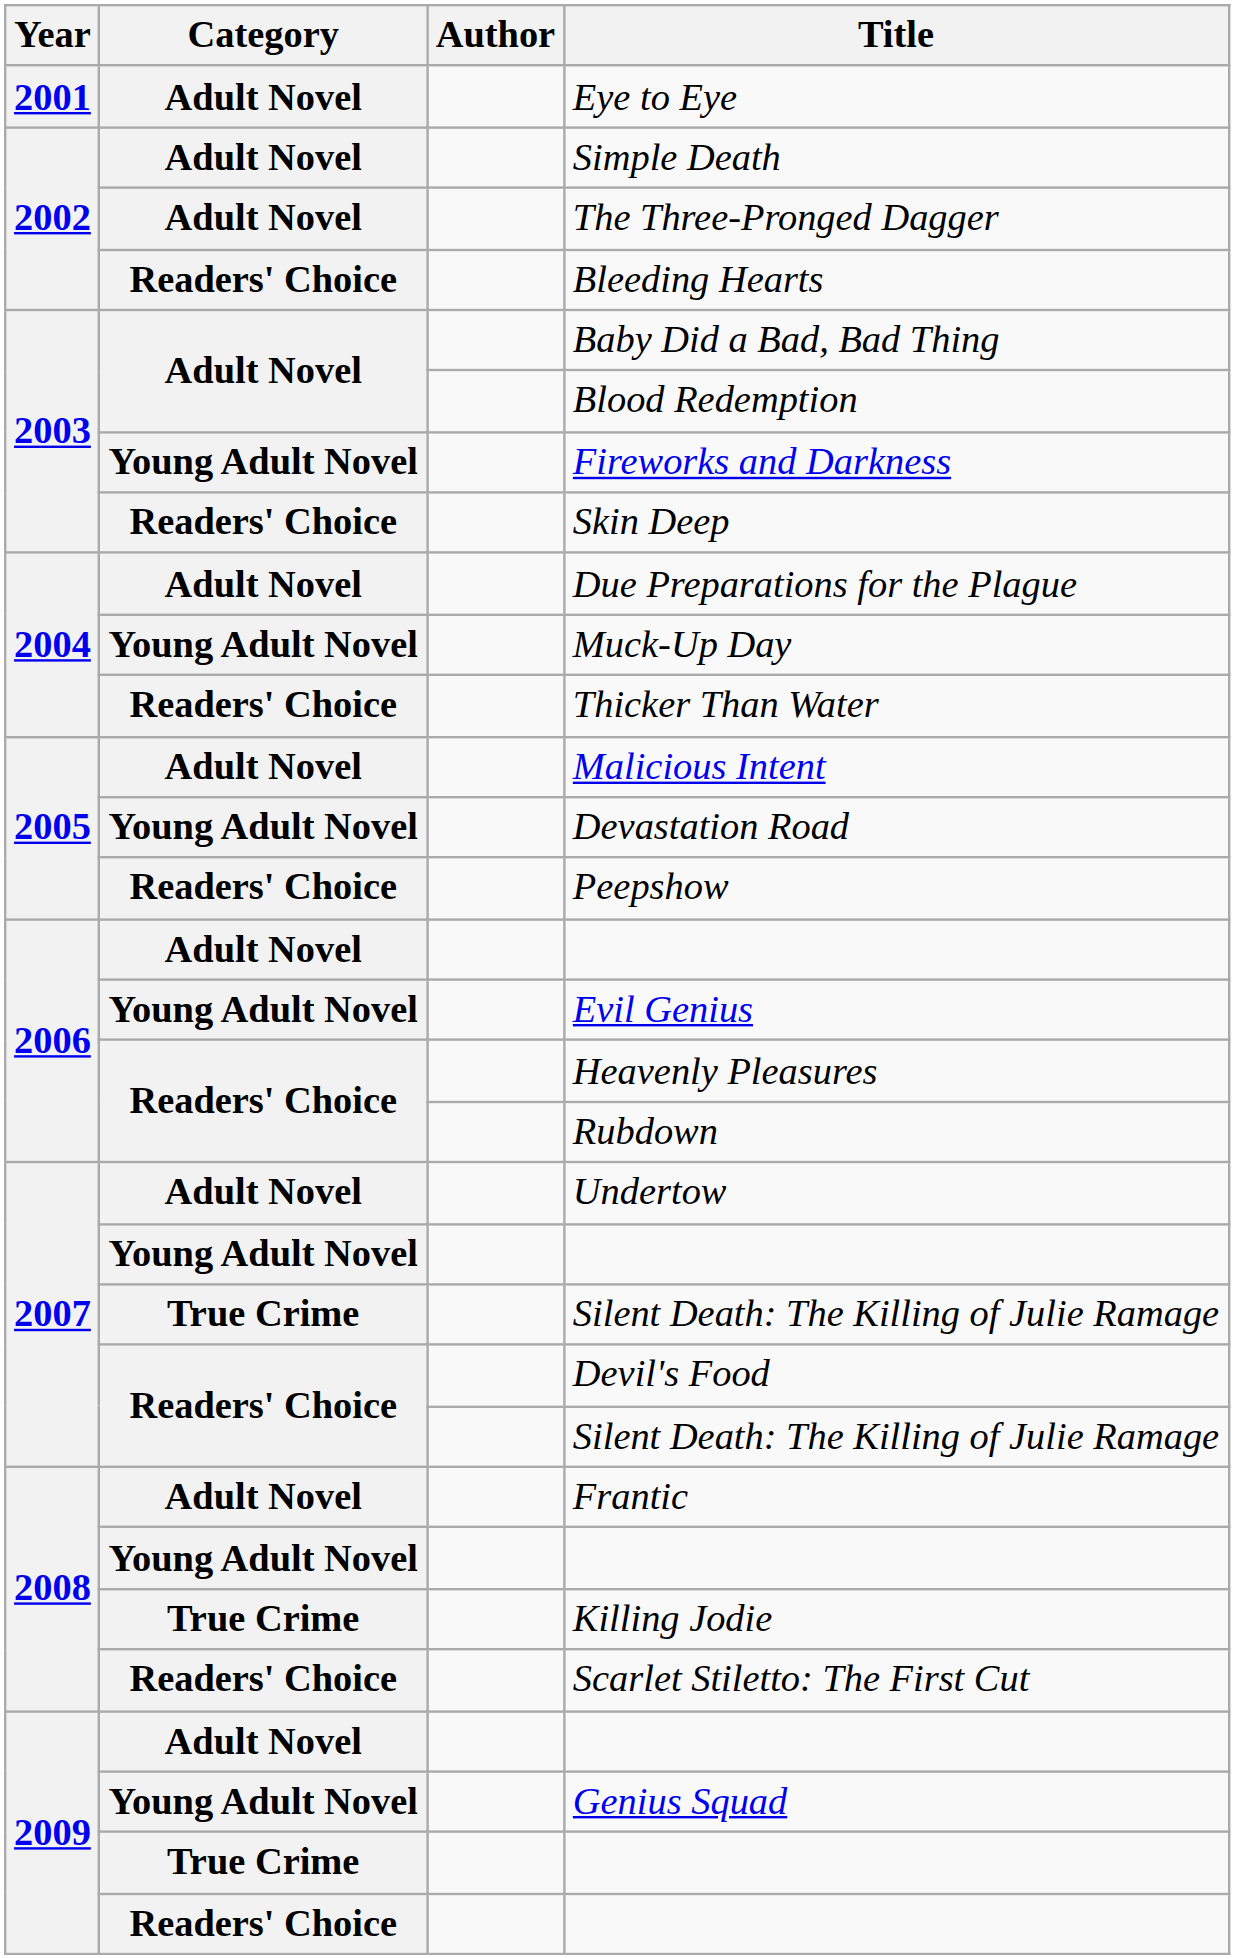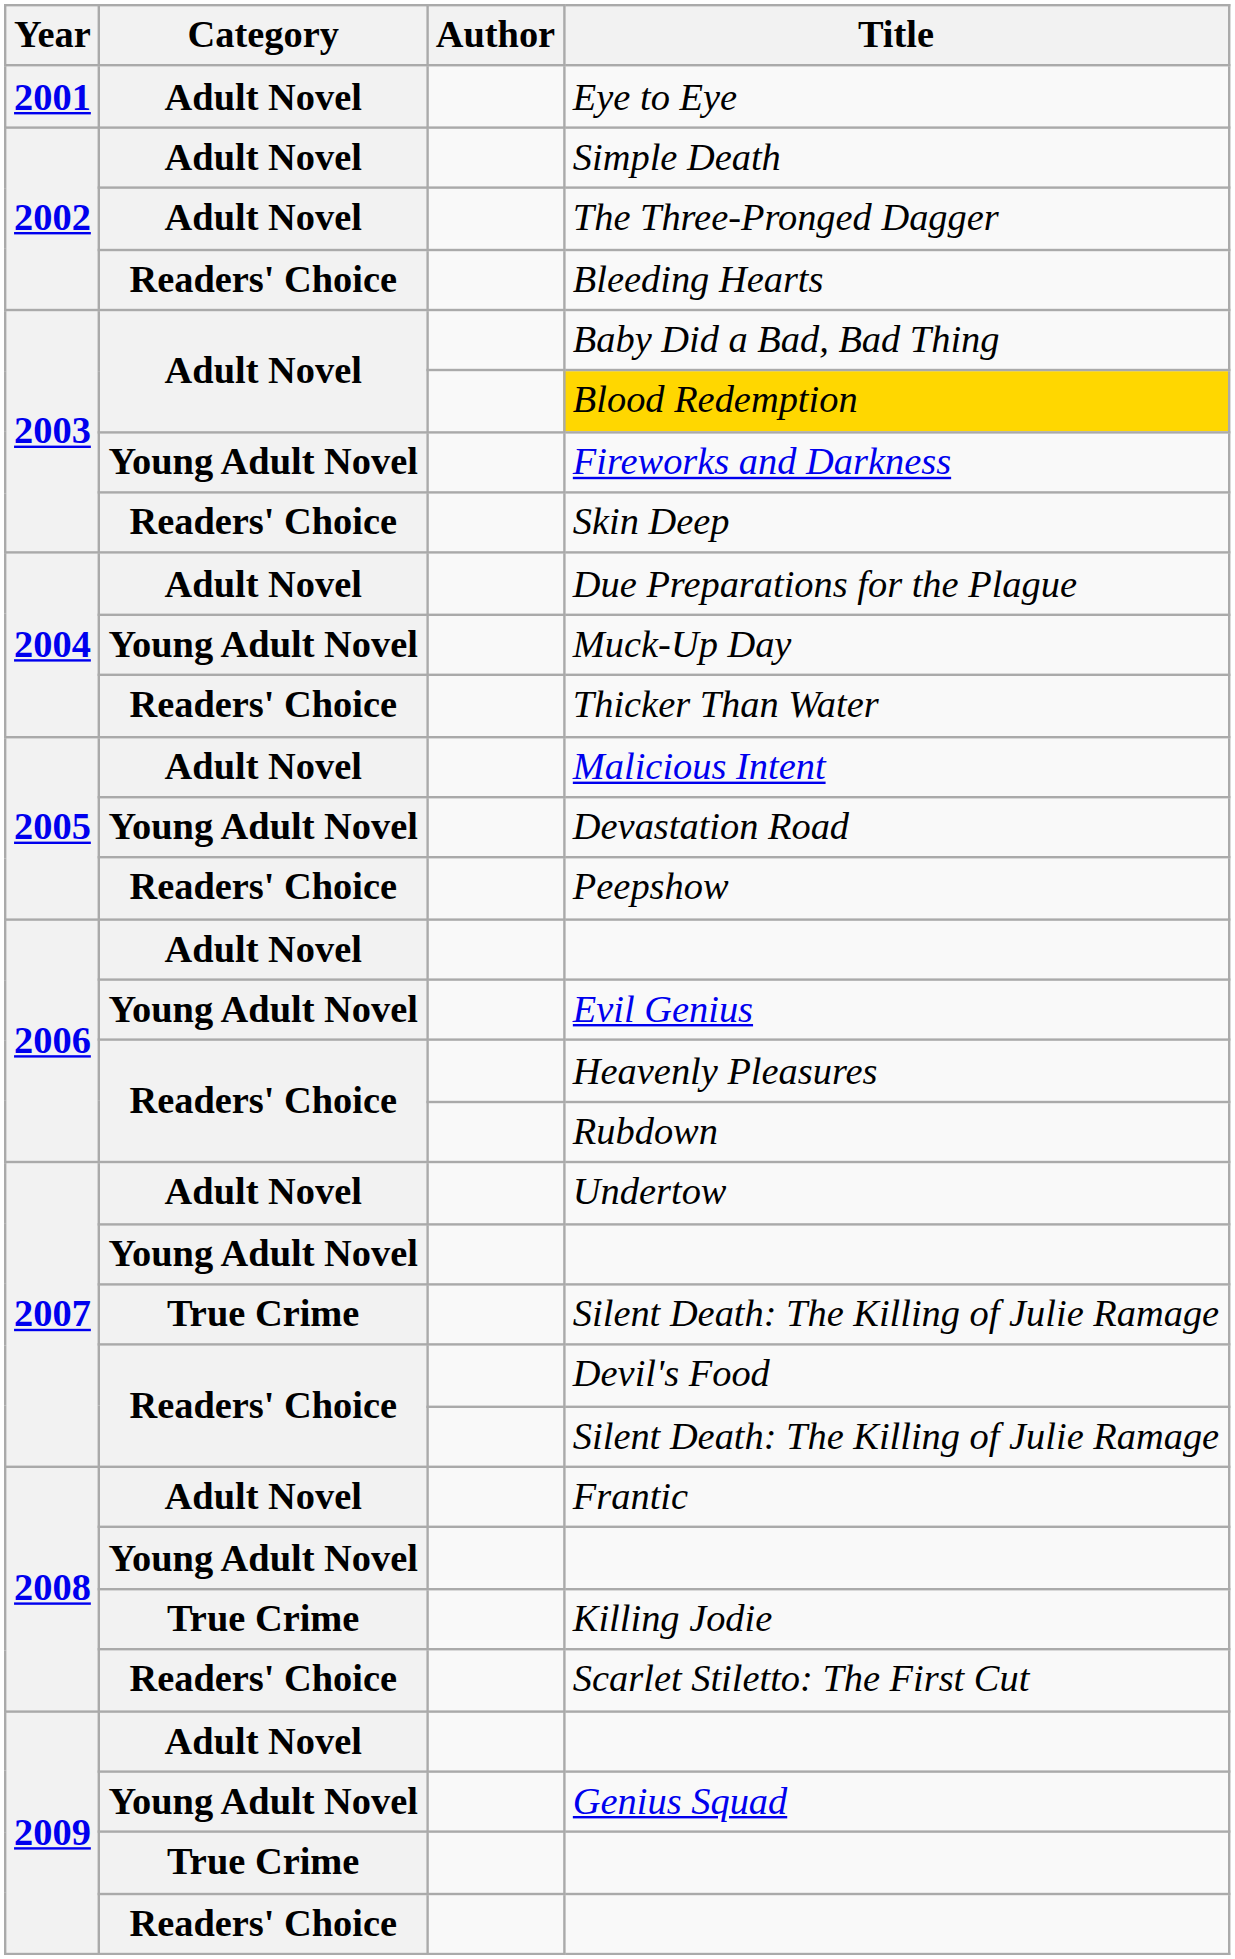(715, 400) no background -> (715, 400) gold background
